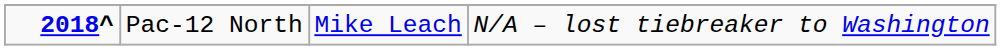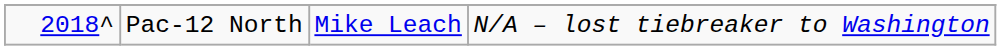(62, 25) bold -> (62, 25) normal
